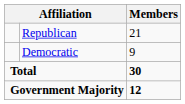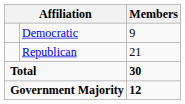rows swapped: (50, 52) <-> (49, 33)
